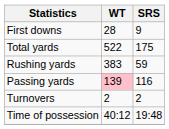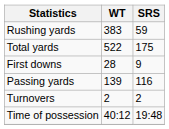rows swapped: (34, 30) <-> (41, 64)
(113, 81) pink background -> (113, 81) no background
